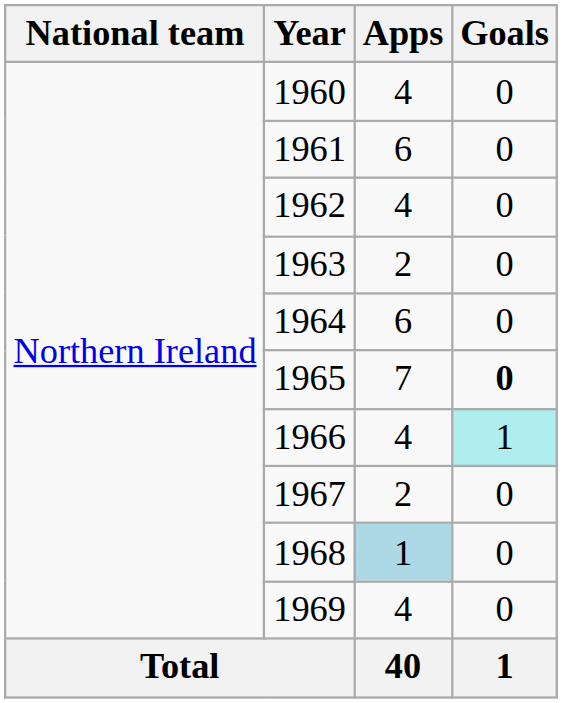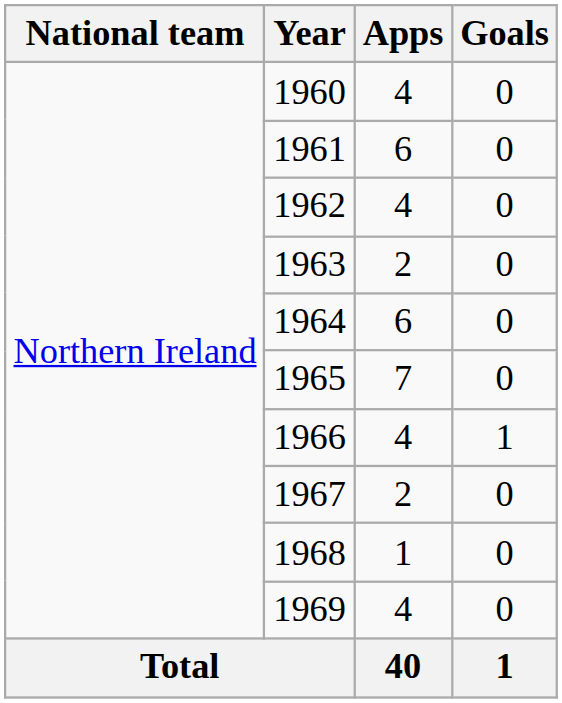(505, 378) bold -> (505, 378) normal
(505, 436) paleturquoise background -> (505, 436) no background
(403, 551) lightblue background -> (403, 551) no background
